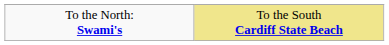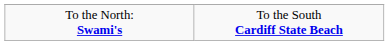(289, 22) khaki background -> (289, 22) no background
